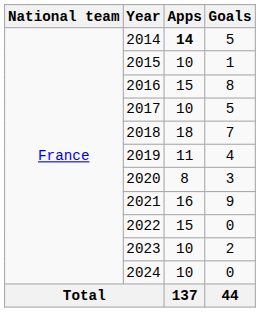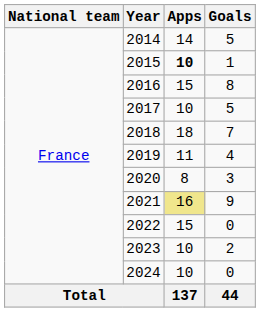(185, 40) bold -> (185, 40) normal
(185, 63) normal -> (185, 63) bold
(185, 203) no background -> (185, 203) khaki background
